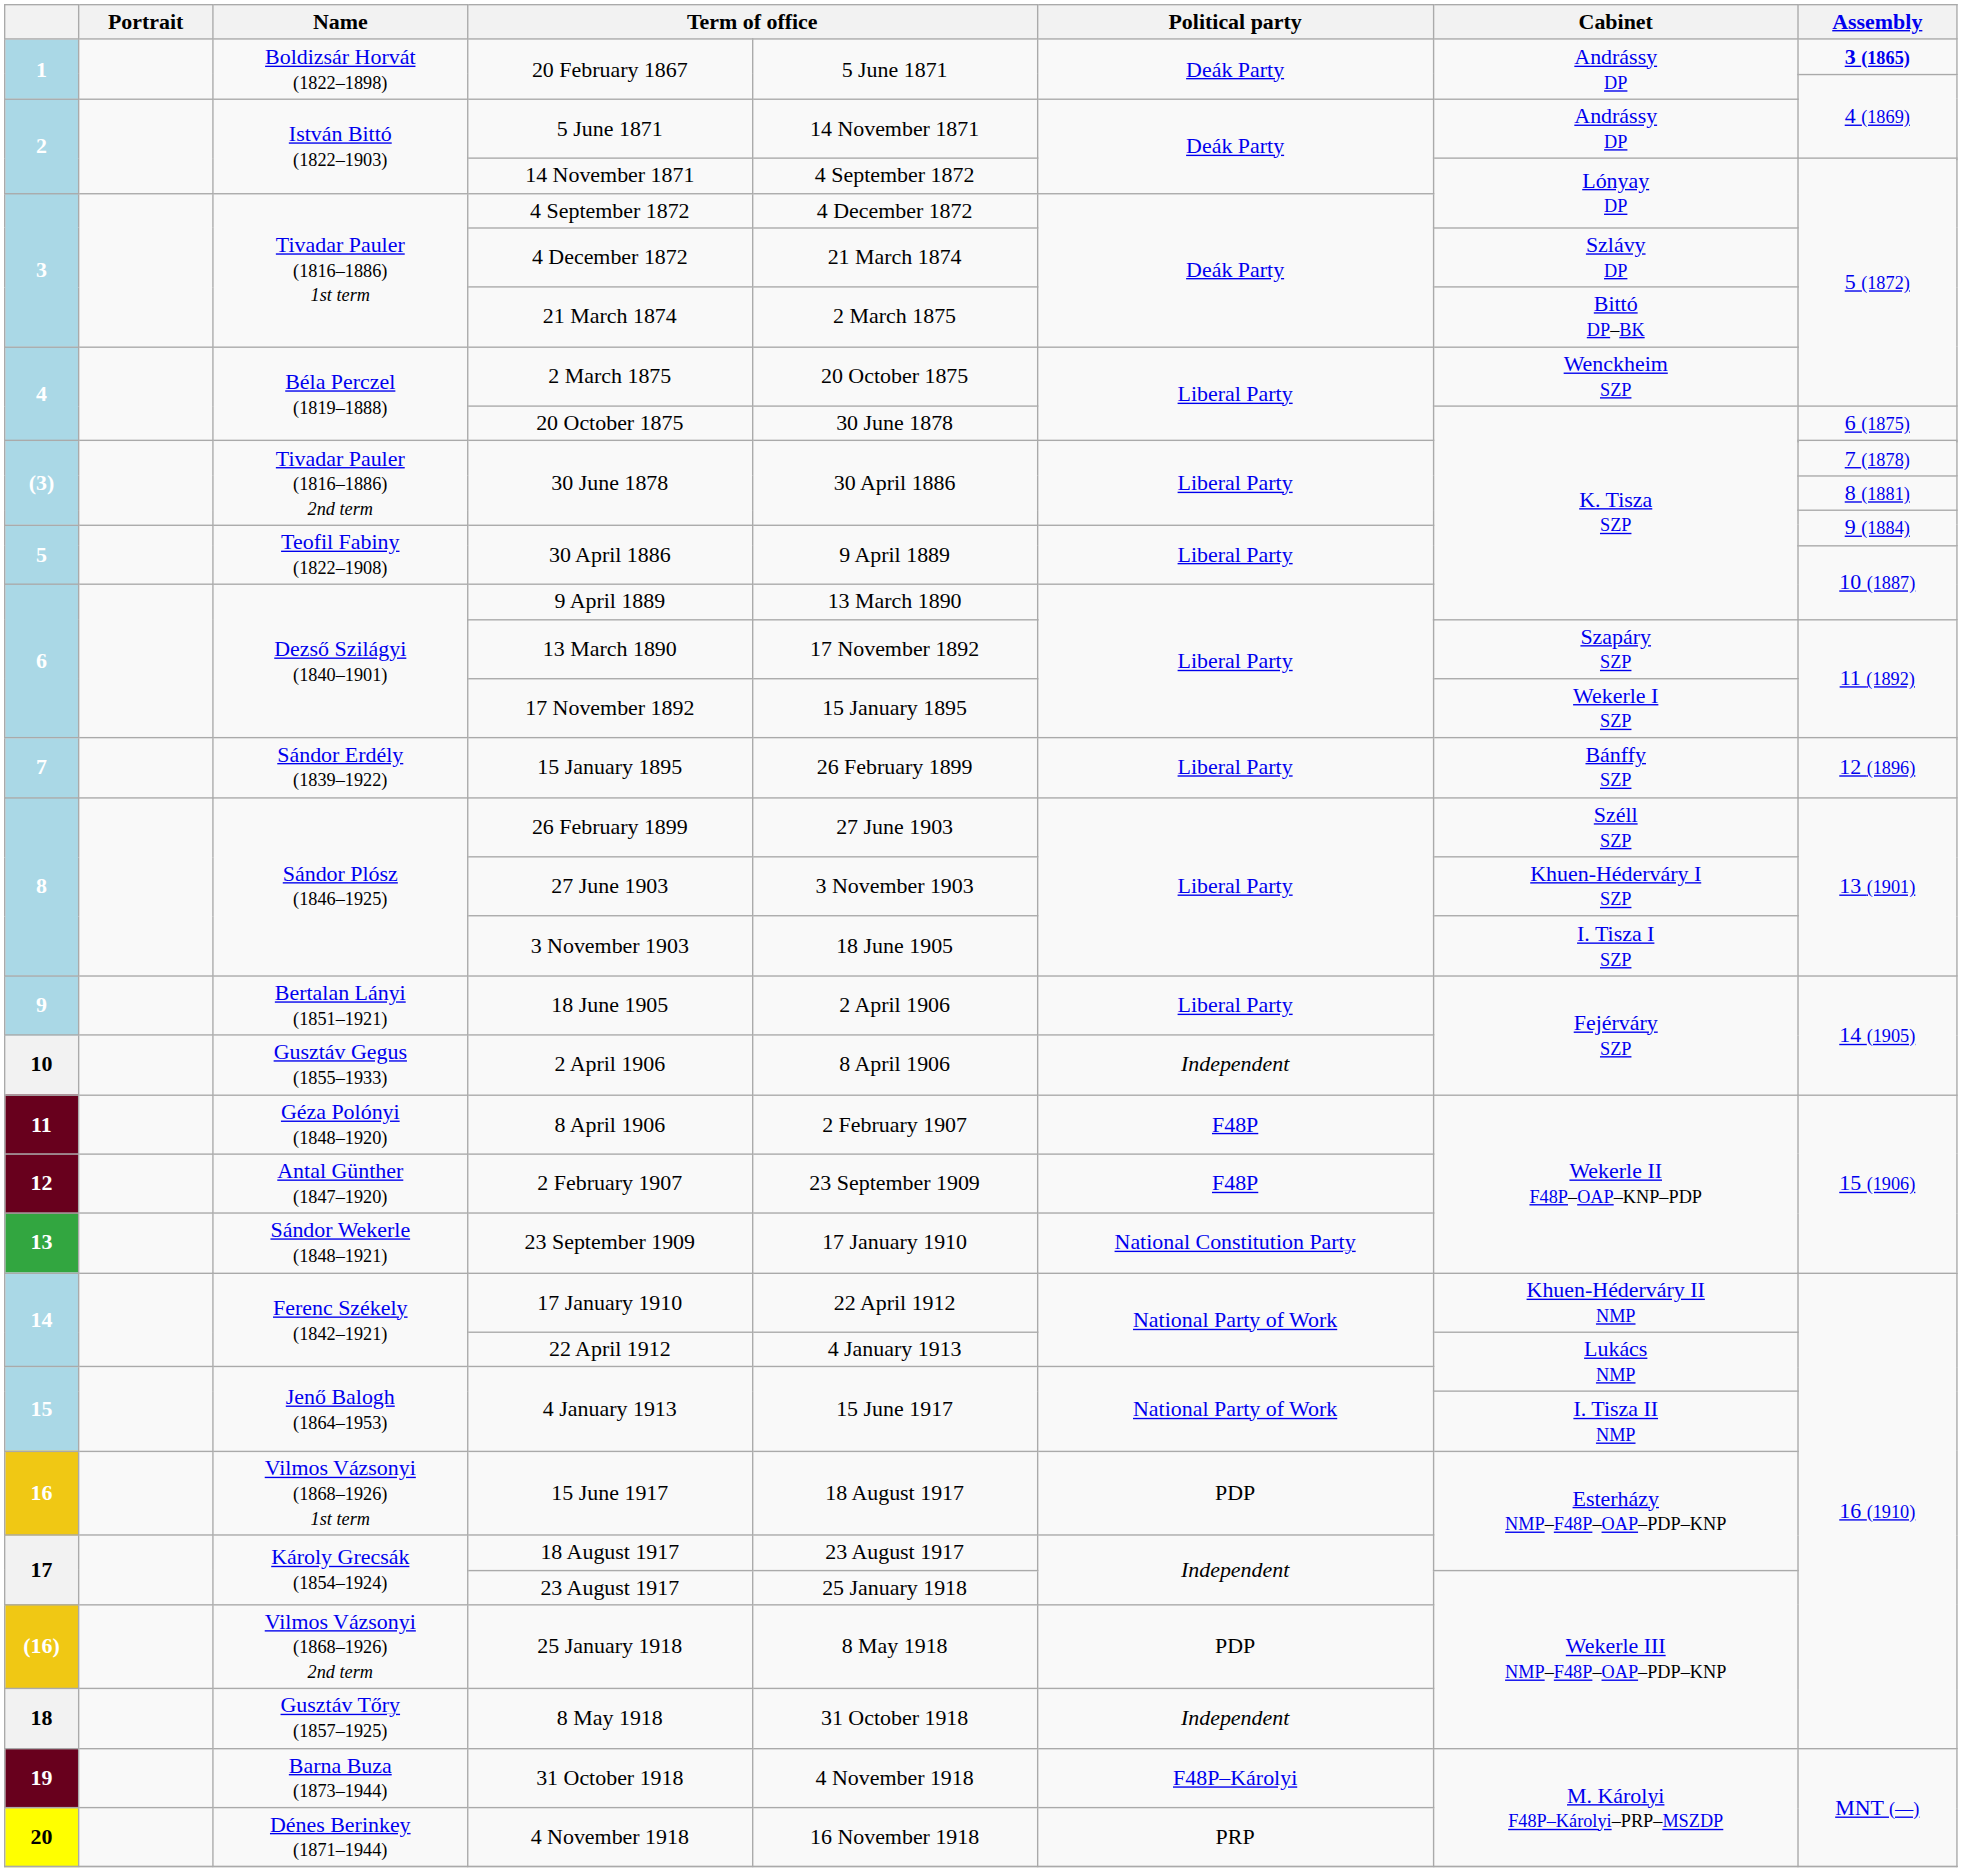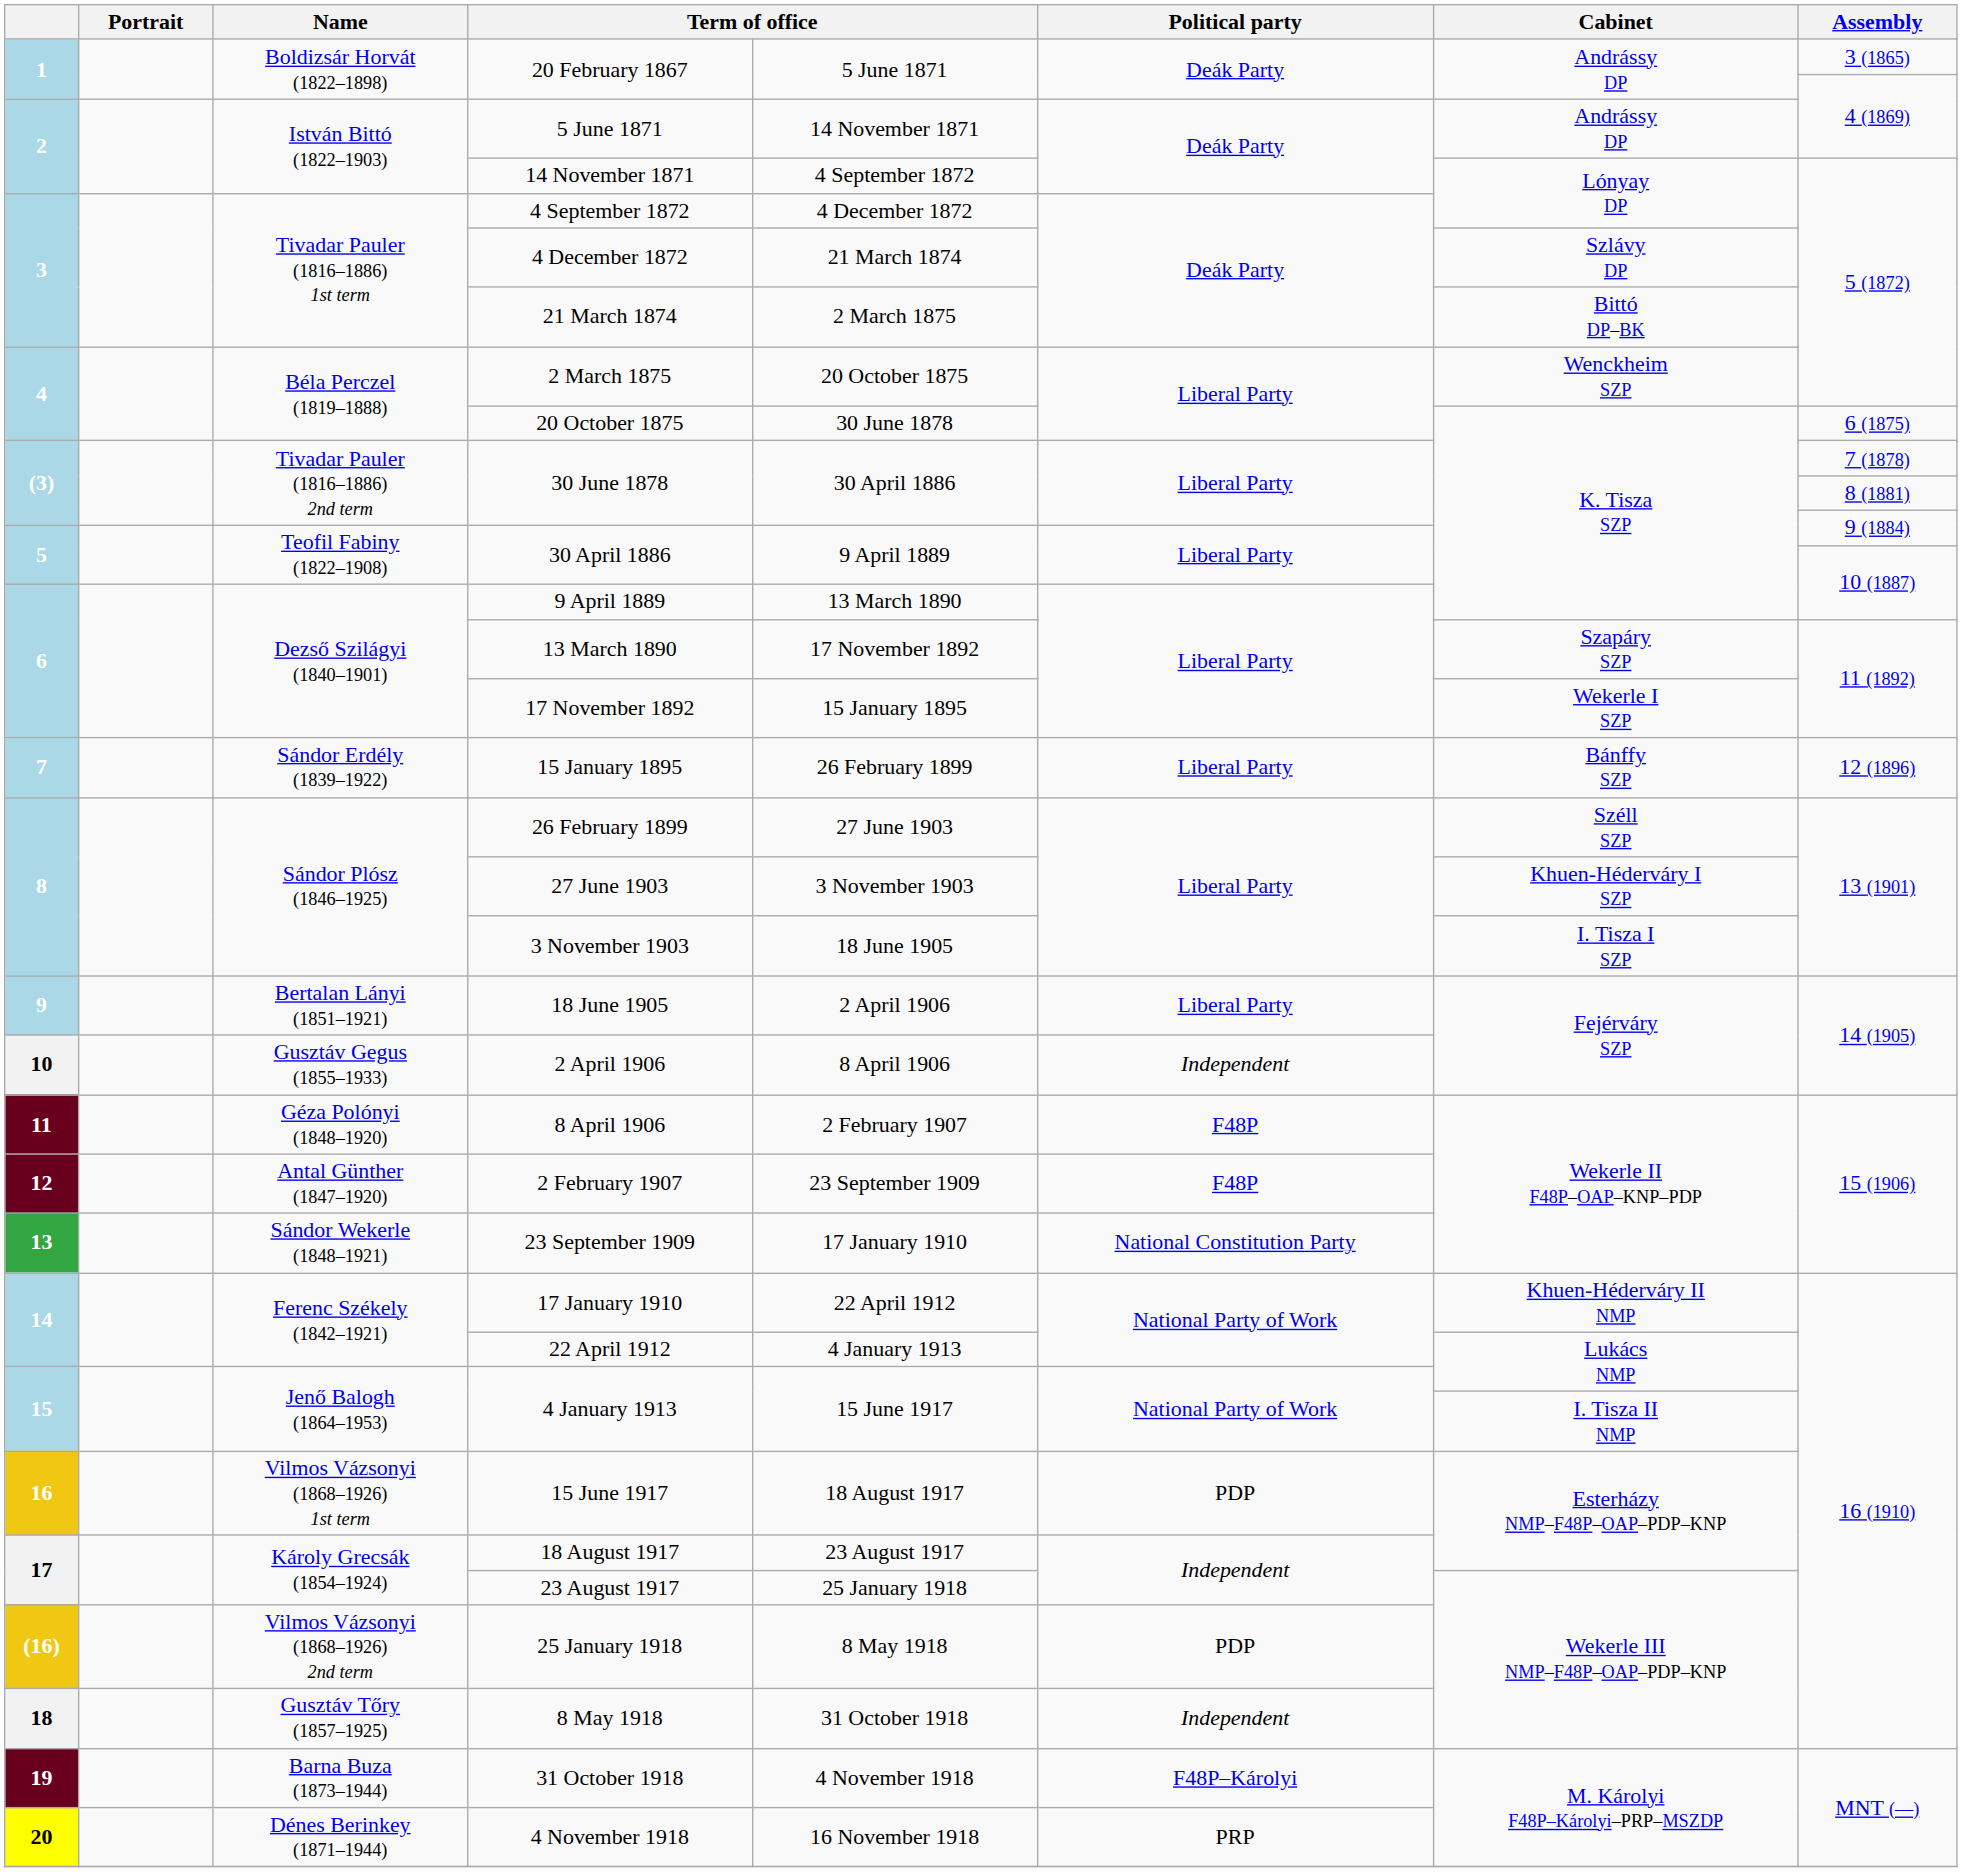(1877, 56) bold -> (1877, 56) normal
